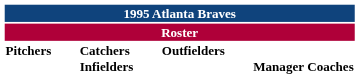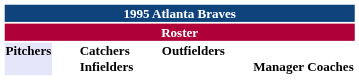(28, 51) no background -> (28, 51) lavender background
